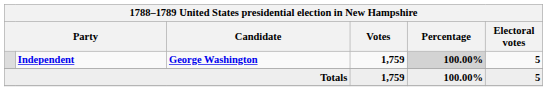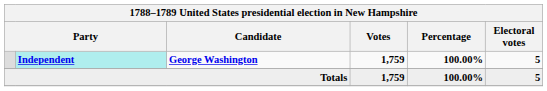(46, 60) no background -> (46, 60) paleturquoise background
(463, 60) lightgrey background -> (463, 60) no background
